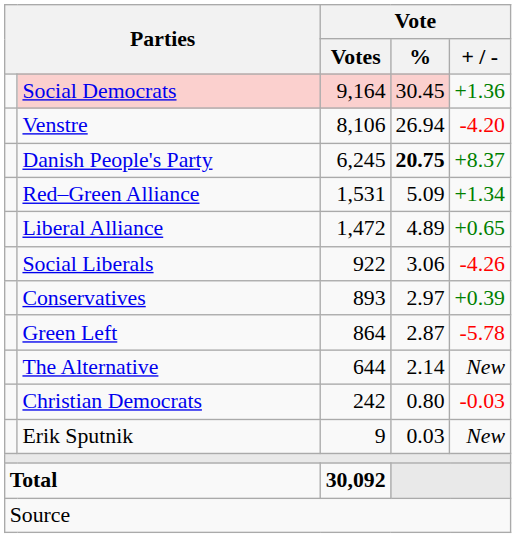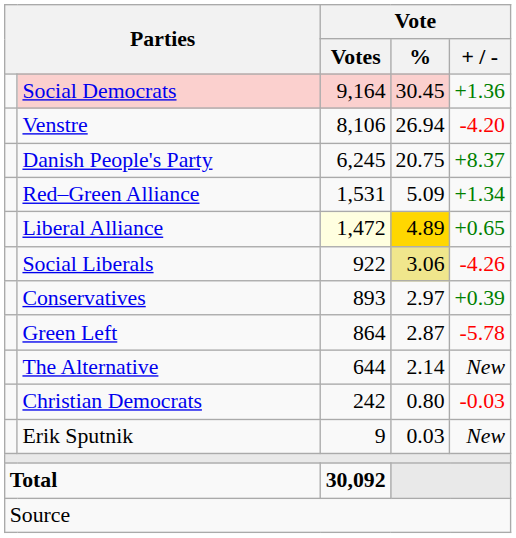(420, 159) bold -> (420, 159) normal
(361, 228) no background -> (361, 228) lightyellow background
(426, 228) no background -> (426, 228) gold background
(426, 263) no background -> (426, 263) khaki background
